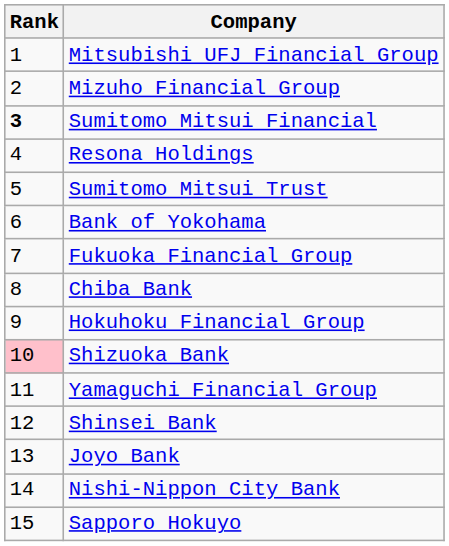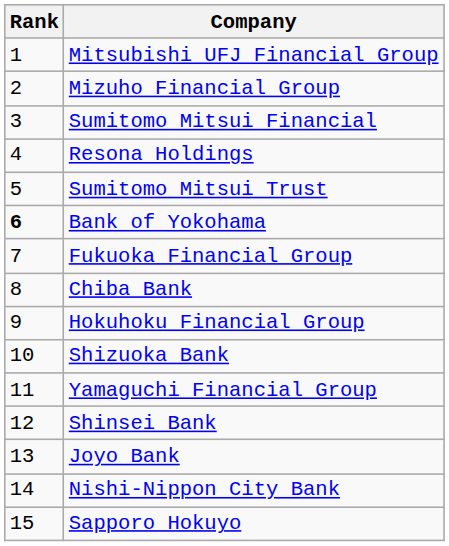(16, 122) bold -> (16, 122) normal
(16, 222) normal -> (16, 222) bold
(22, 356) pink background -> (22, 356) no background
